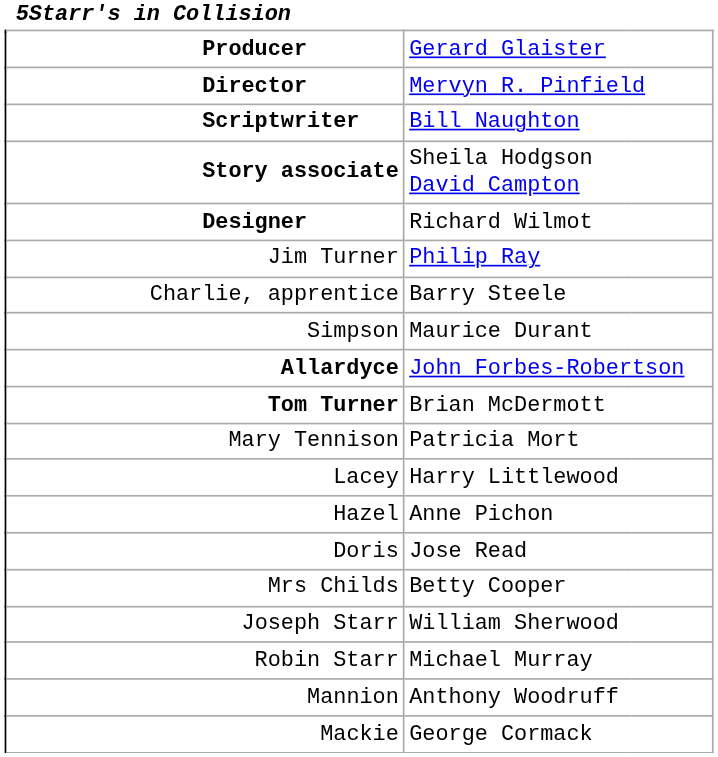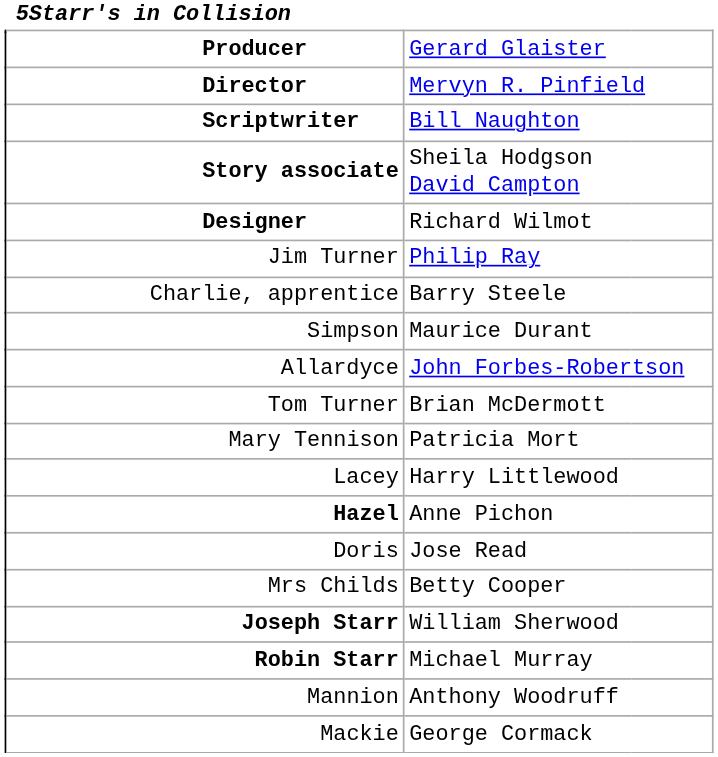(340, 368) bold -> (340, 368) normal
(333, 404) bold -> (333, 404) normal
(366, 514) normal -> (366, 514) bold
(320, 624) normal -> (320, 624) bold
(327, 660) normal -> (327, 660) bold
